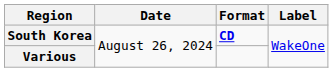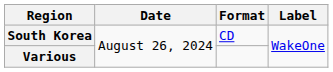(227, 36) bold -> (227, 36) normal
